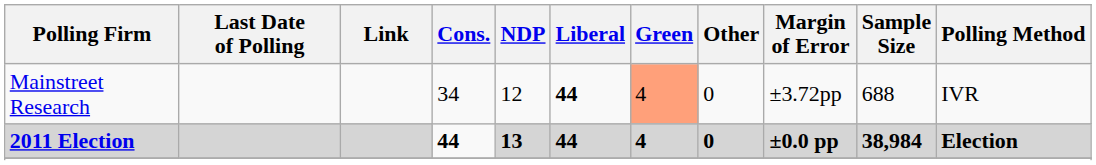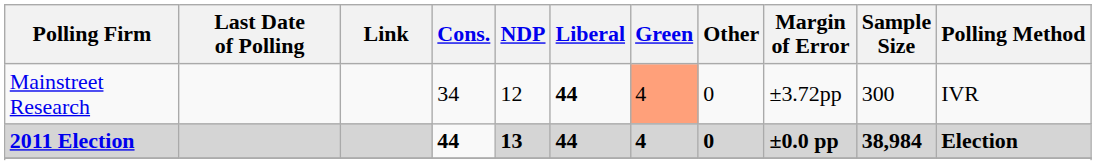(878, 93) 688 -> (878, 93) 300
